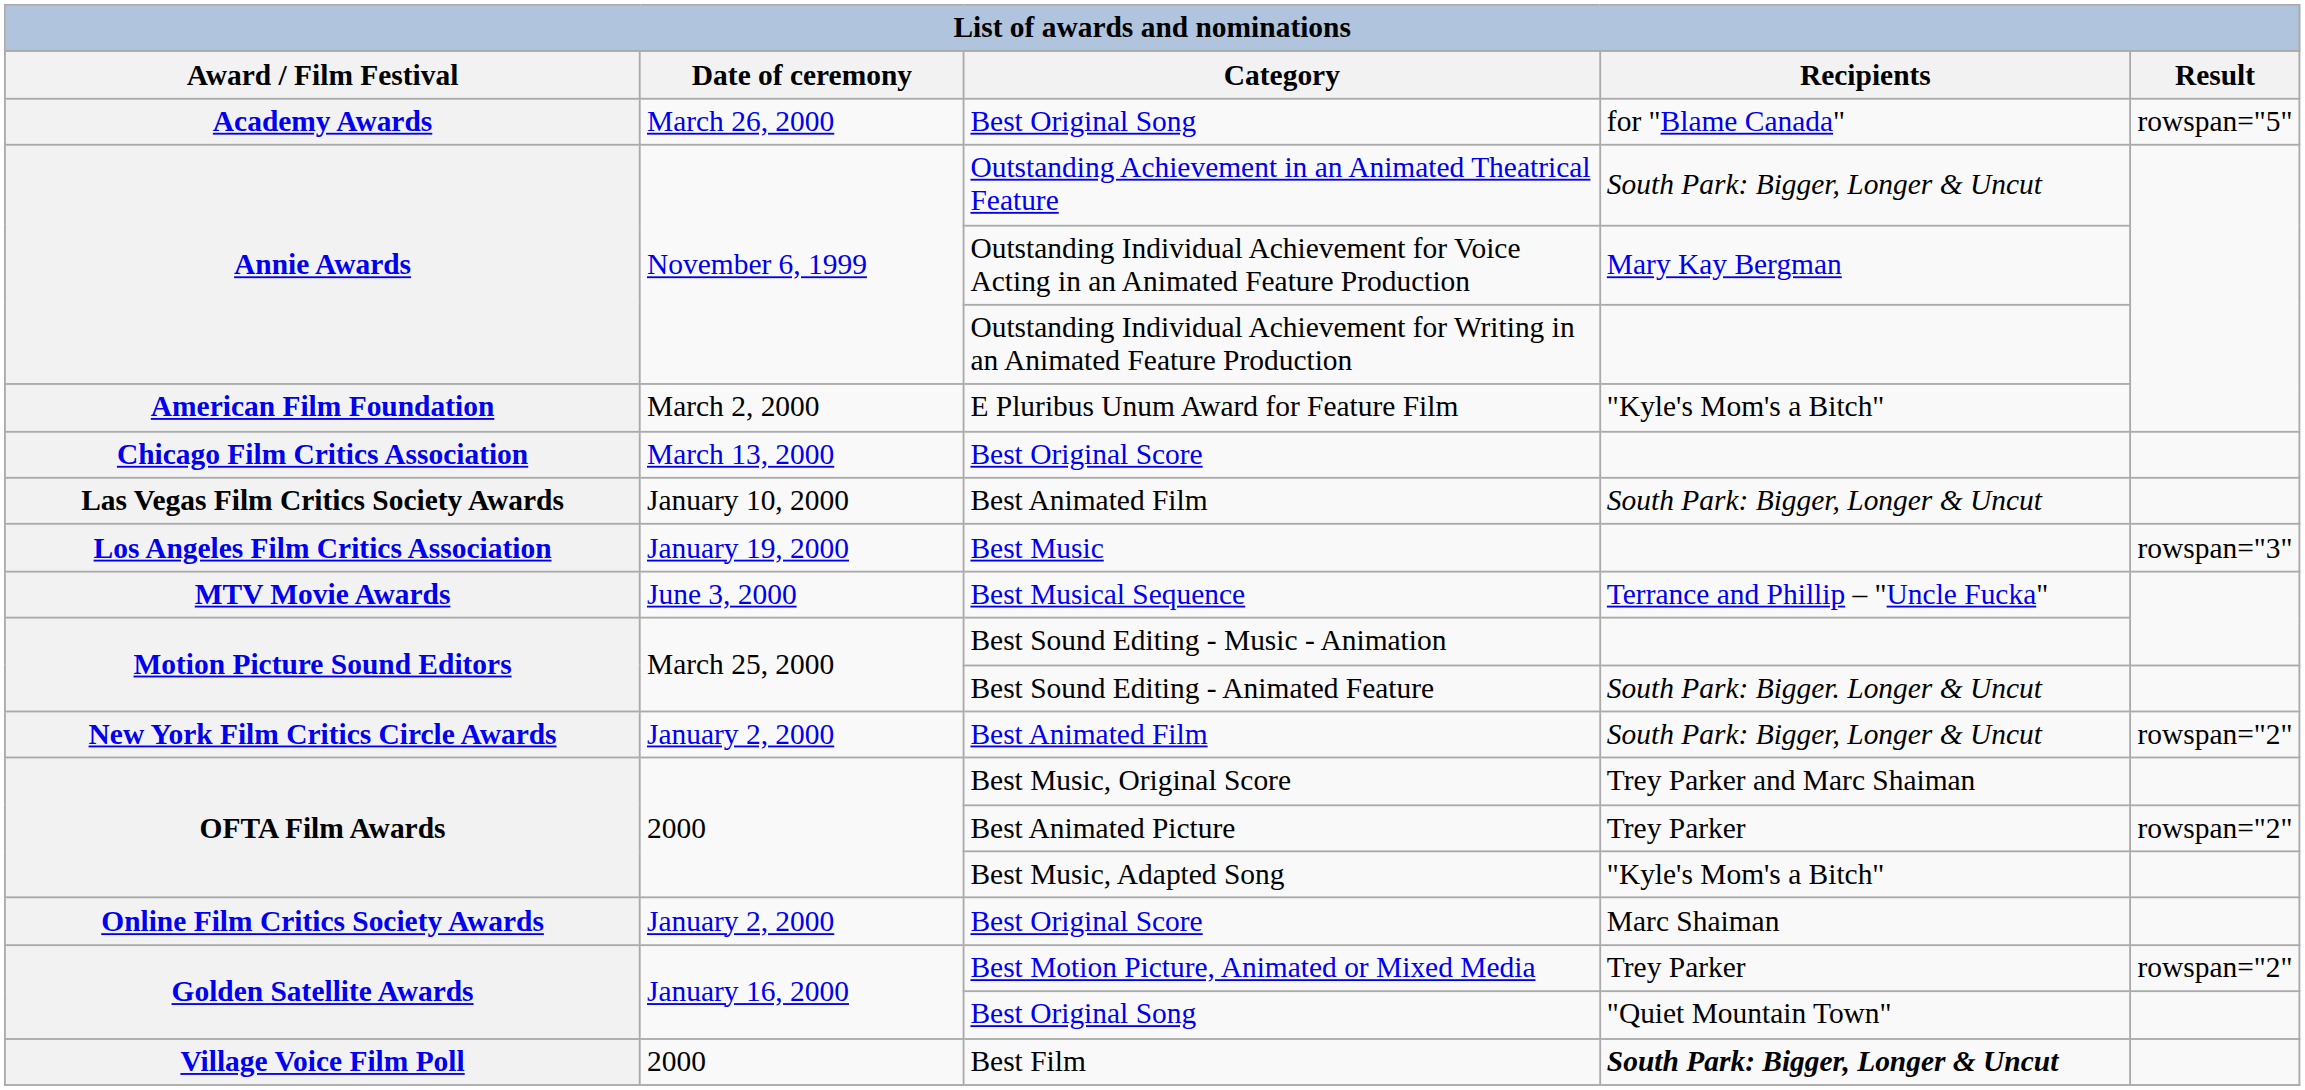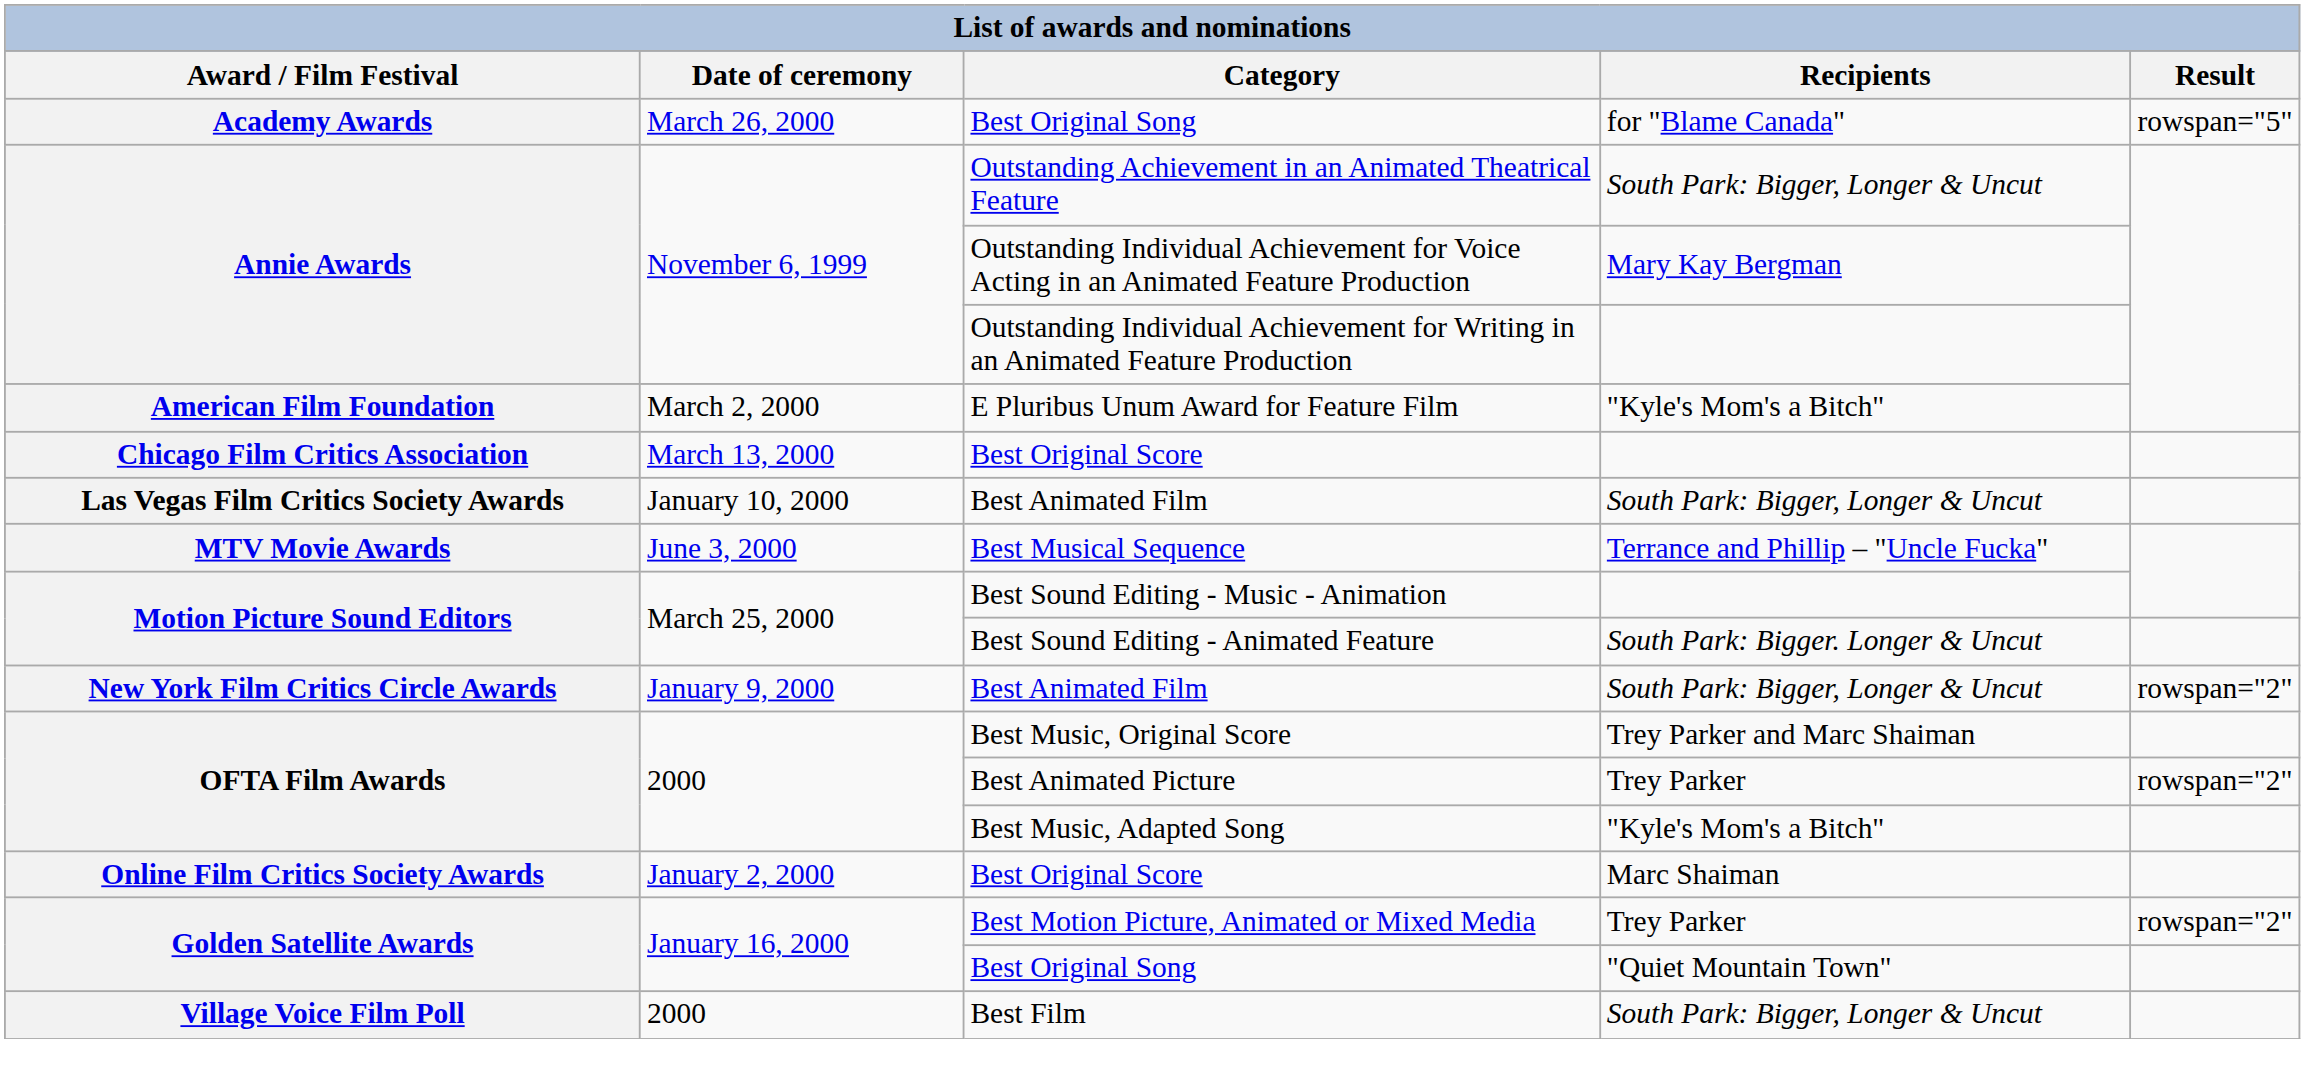- row: (323, 547)
(741, 734) January 2, 2000 -> (741, 687) January 9, 2000
(1833, 1061) bold -> (1824, 1014) normal
